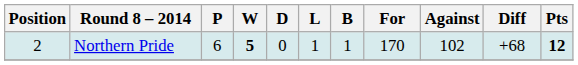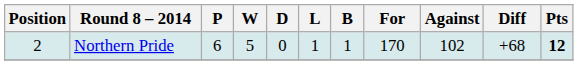(250, 45) bold -> (250, 45) normal
